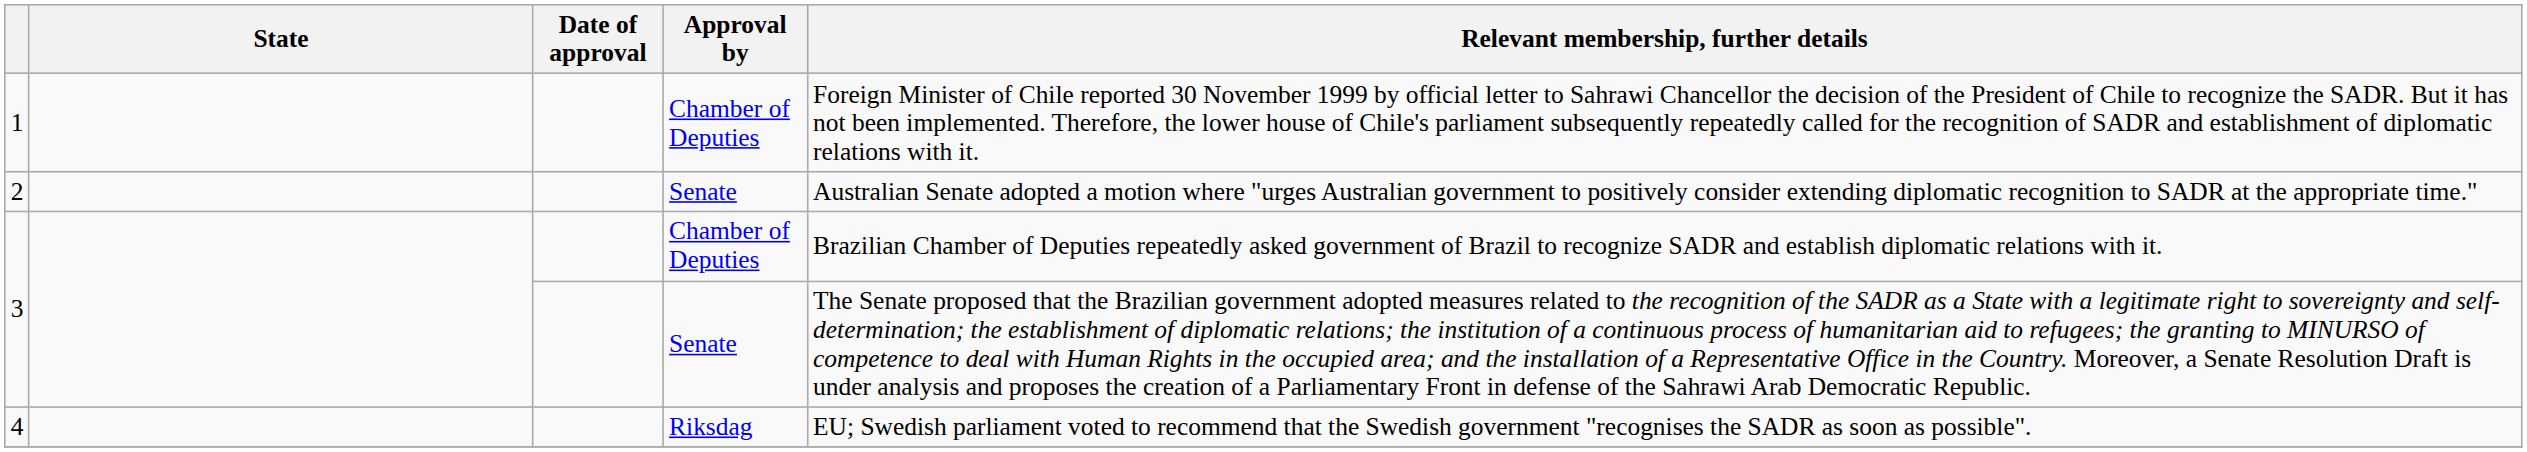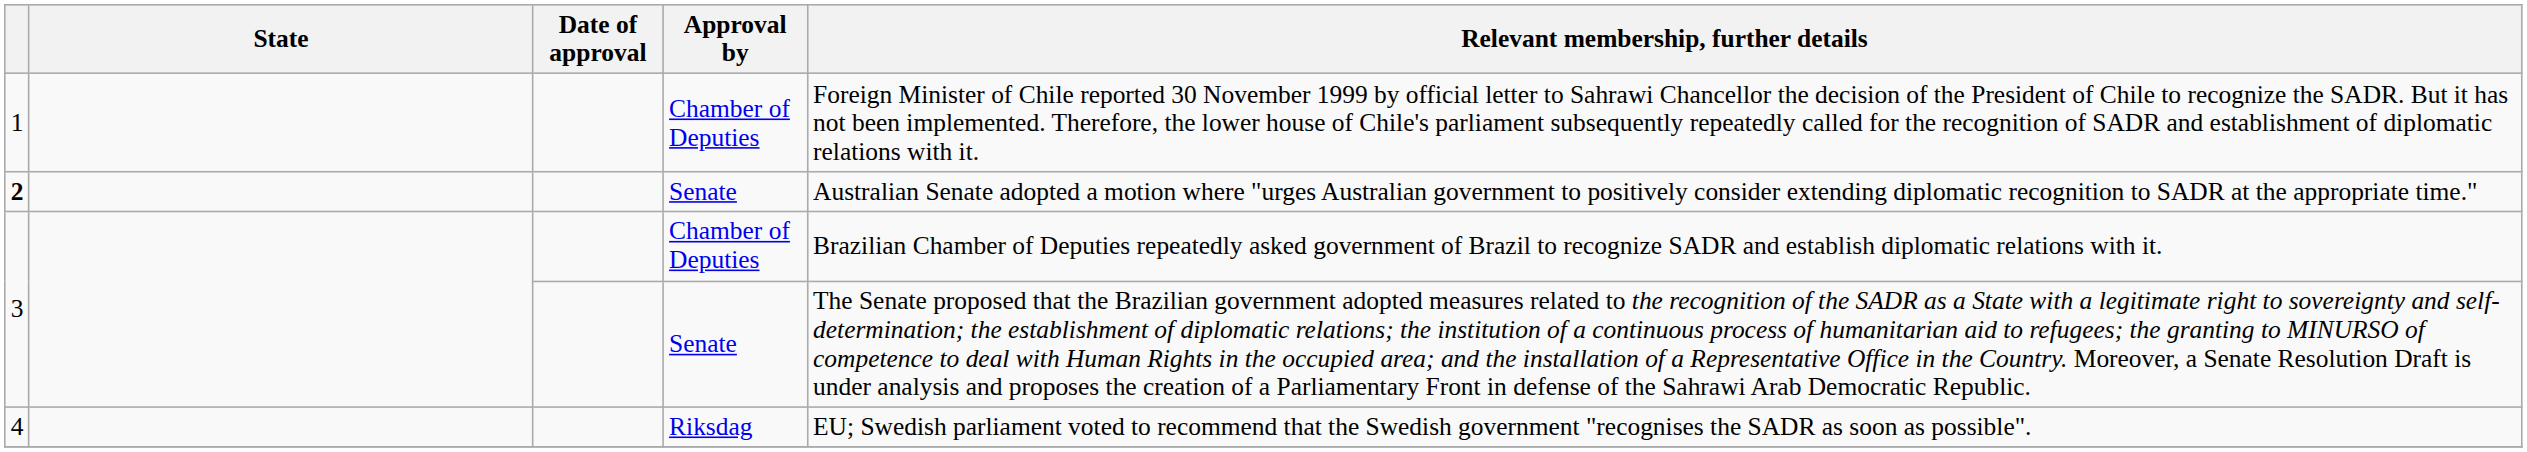(17, 191) normal -> (17, 191) bold
